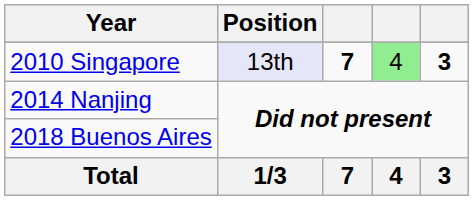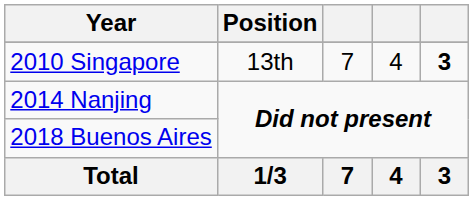(270, 61) lavender background -> (270, 61) no background
(347, 61) bold -> (347, 61) normal
(396, 61) lightgreen background -> (396, 61) no background
